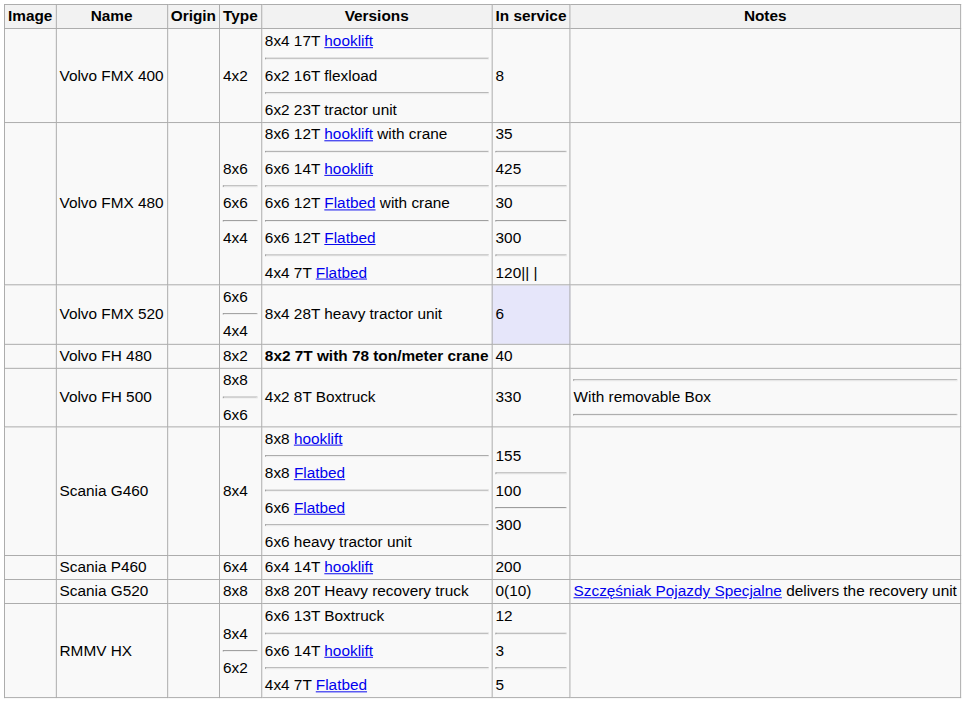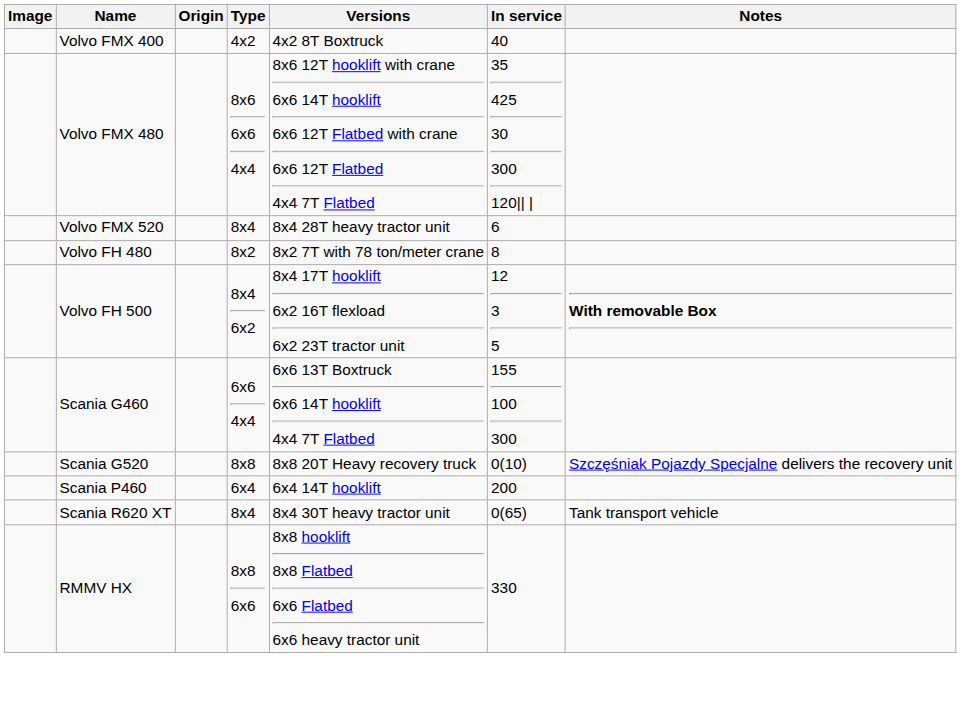(377, 75) 8x4 17T hooklift 6x2 16T flexload 6x2 23T tractor unit -> (328, 41) 4x2 8T Boxtruck
(500, 75) 8 -> (500, 41) 40
(240, 314) 6x6 4x4 -> (243, 227) 8x4
(500, 314) lavender background -> (495, 227) no background
(377, 356) bold -> (378, 252) normal
(504, 356) 40 -> (495, 252) 8
(240, 397) 8x8 6x6 -> (248, 311) 8x4 6x2
(320, 397) 4x2 8T Boxtruck -> (378, 311) 8x4 17T hooklift 6x2 16T flexload 6x2 23T tractor unit
(508, 397) 330 -> (527, 311) 12 3 5
(765, 398) normal -> (761, 311) bold
(235, 491) 8x4 -> (248, 404) 6x6 4x4
(377, 491) 8x8 hooklift 8x8 Flatbed 6x6 Flatbed 6x6 heavy tractor unit -> (378, 404) 6x6 13T Boxtruck 6x6 14T hooklift 4x4 7T Flatbed
rows swapped: (104, 591) <-> (103, 567)
+ row: (115, 512)
(240, 650) 8x4 6x2 -> (248, 588) 8x8 6x6
(377, 650) 6x6 13T Boxtruck 6x6 14T hooklift 4x4 7T Flatbed -> (378, 588) 8x8 hooklift 8x8 Flatbed 6x6 Flatbed 6x6 heavy tractor unit
(531, 650) 12 3 5 -> (504, 588) 330
